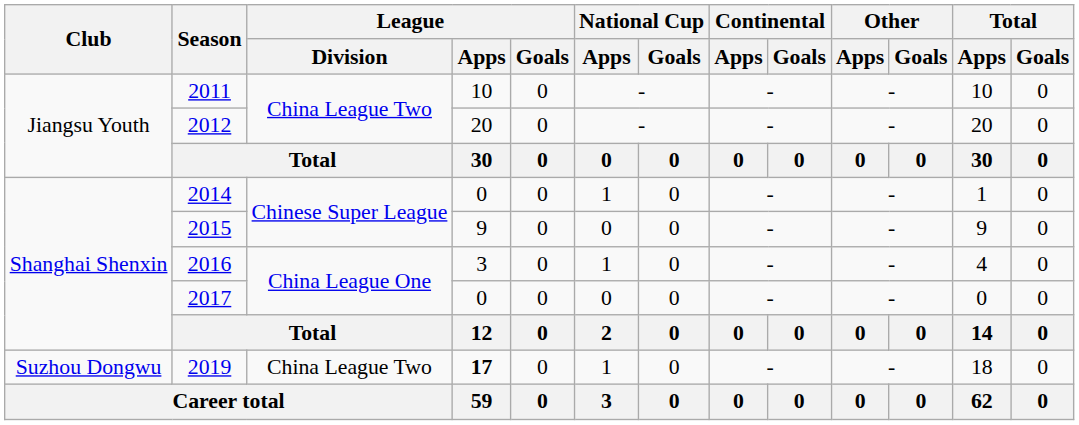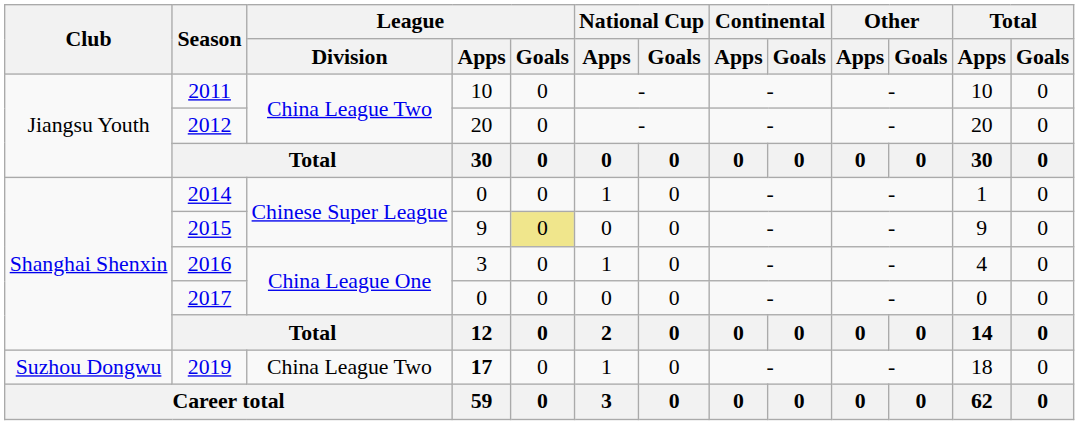(542, 228) no background -> (542, 228) khaki background
